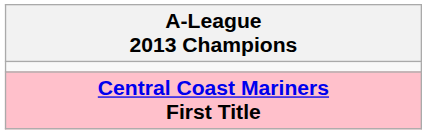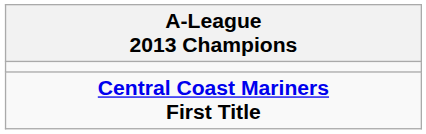(213, 100) pink background -> (213, 100) no background
